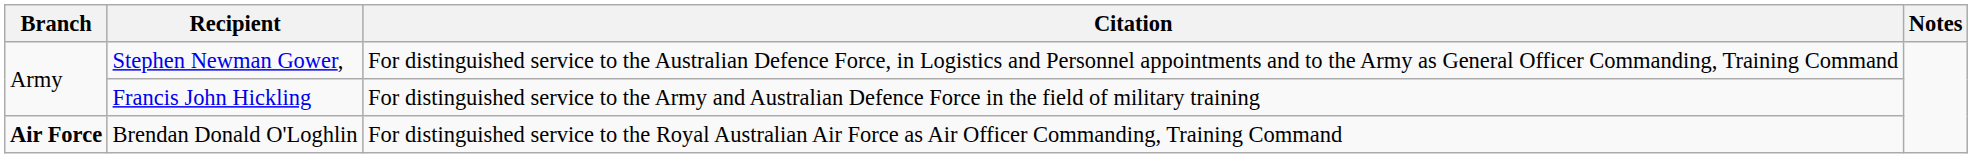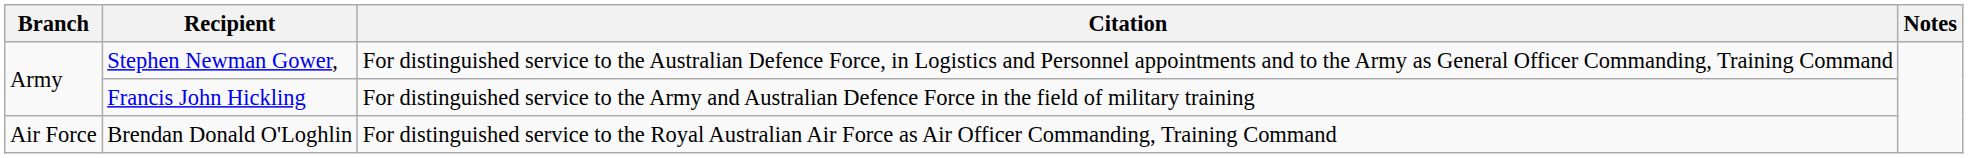(56, 134) bold -> (53, 134) normal
